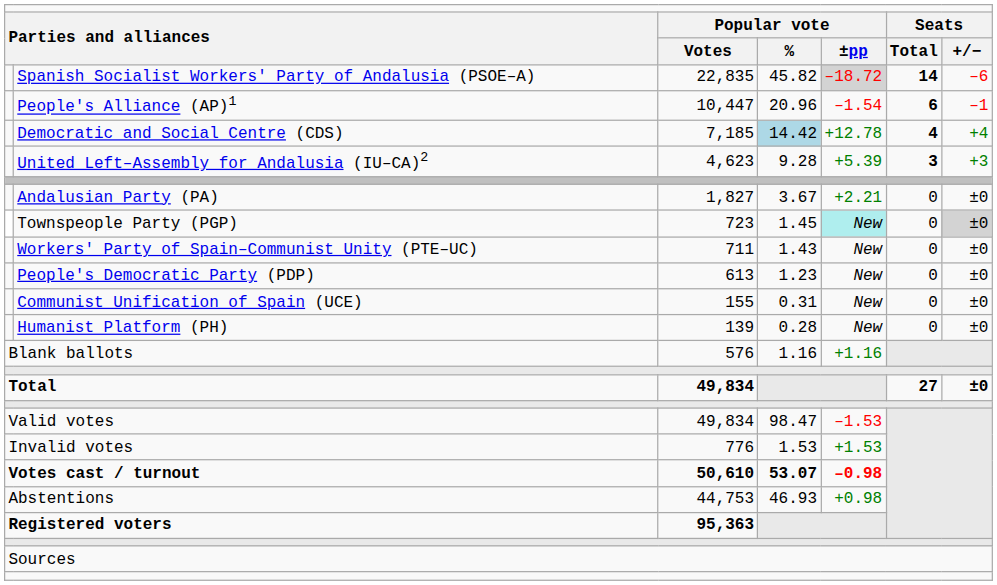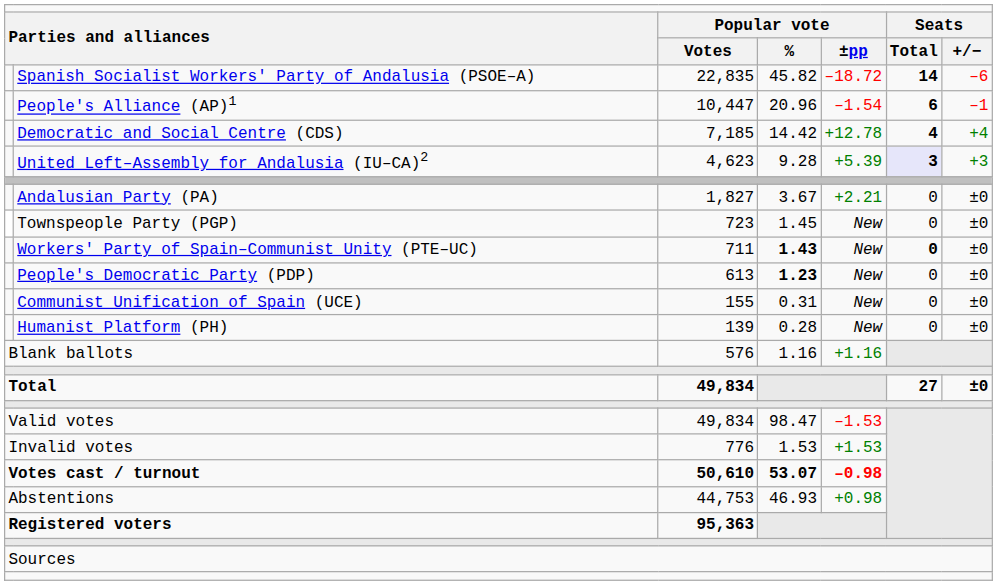(853, 77) lightgrey background -> (853, 77) no background
(793, 134) lightblue background -> (793, 134) no background
(933, 162) no background -> (933, 162) lavender background
(868, 223) paleturquoise background -> (868, 223) no background
(979, 223) lightgrey background -> (979, 223) no background
(798, 250) normal -> (798, 250) bold
(933, 250) normal -> (933, 250) bold
(798, 276) normal -> (798, 276) bold
